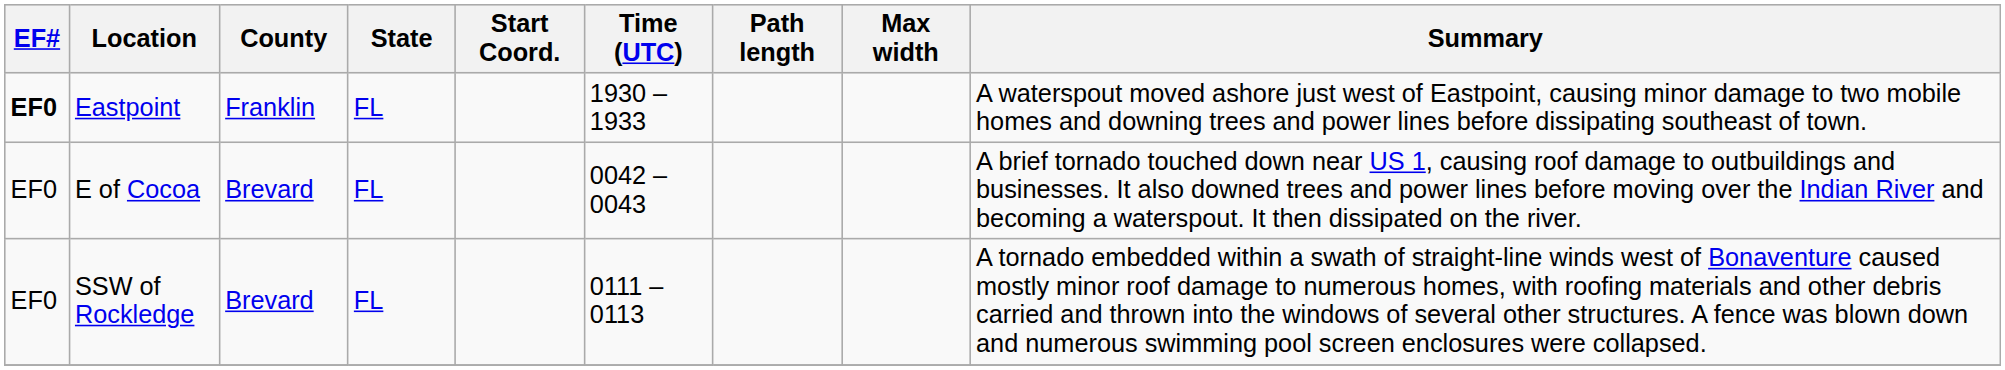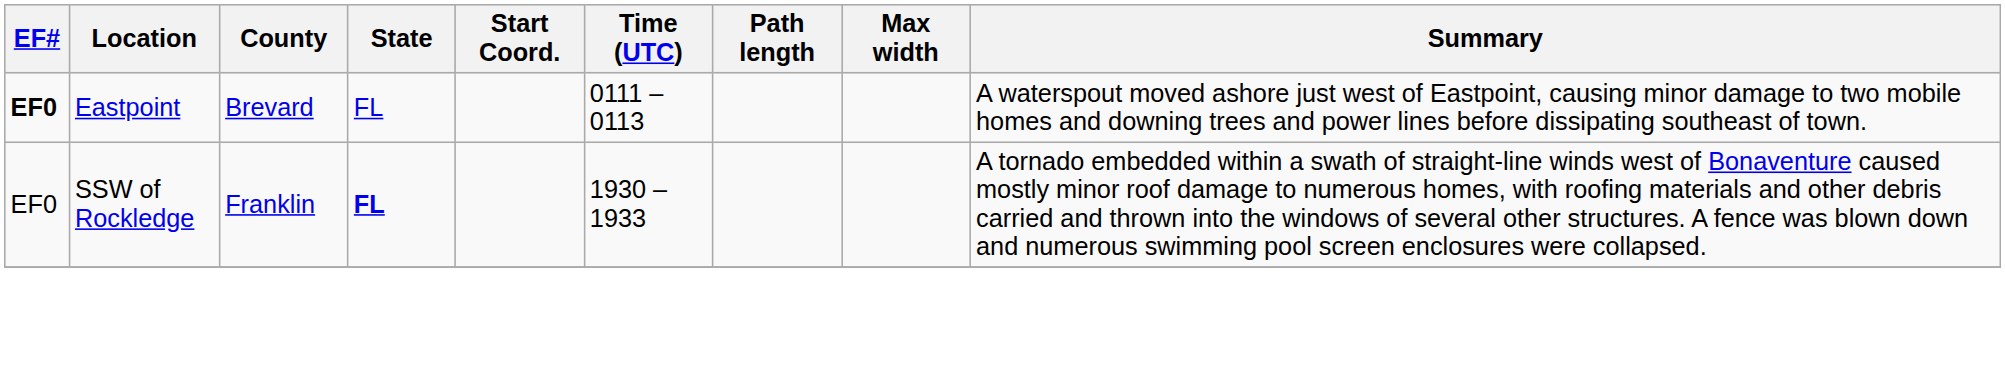(270, 107) Franklin -> (269, 107) Brevard
(629, 107) 1930 – 1933 -> (627, 107) 0111 – 0113
- row: (137, 190)
(269, 301) Brevard -> (270, 204) Franklin
(369, 301) normal -> (369, 204) bold
(627, 301) 0111 – 0113 -> (629, 204) 1930 – 1933
